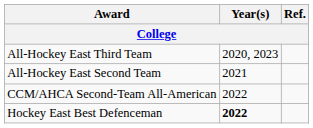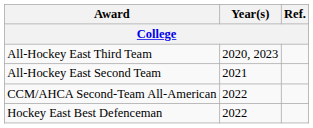(235, 113) bold -> (235, 113) normal
